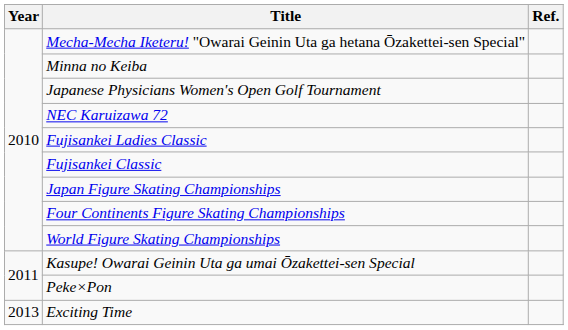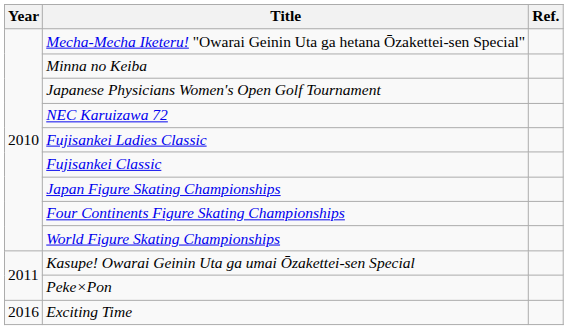(24, 312) 2013 -> (24, 312) 2016
